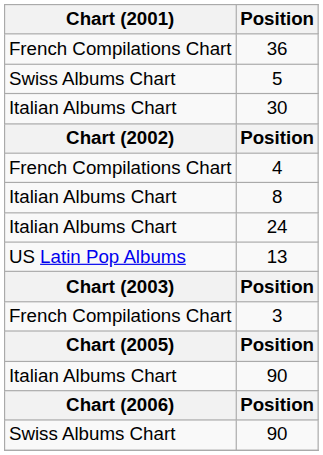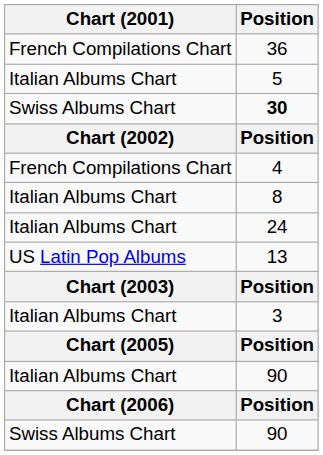(92, 78) Swiss Albums Chart -> (93, 78) Italian Albums Chart
(93, 108) Italian Albums Chart -> (92, 108) Swiss Albums Chart
(277, 108) normal -> (277, 108) bold
(120, 316) French Compilations Chart -> (93, 316) Italian Albums Chart
